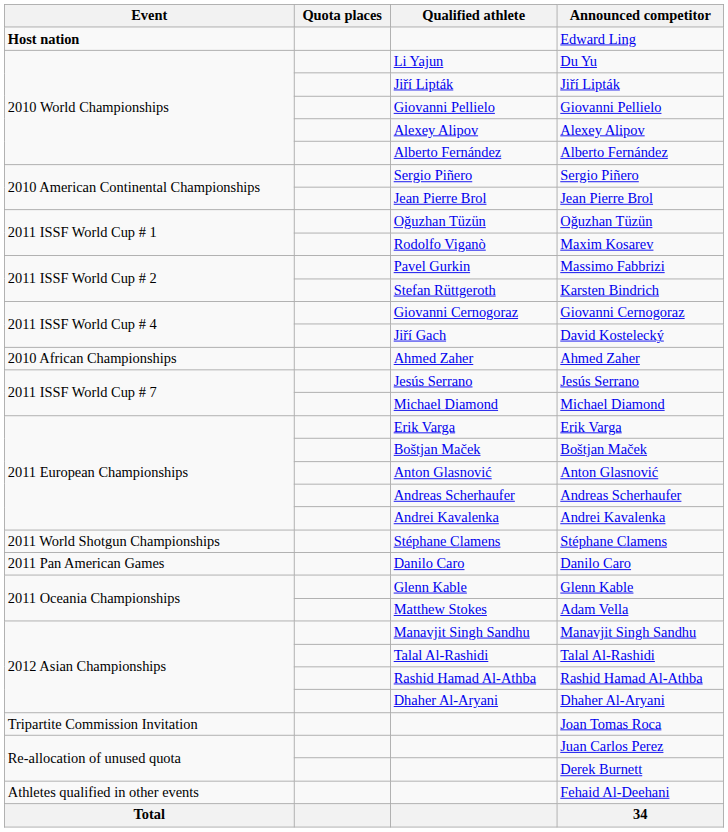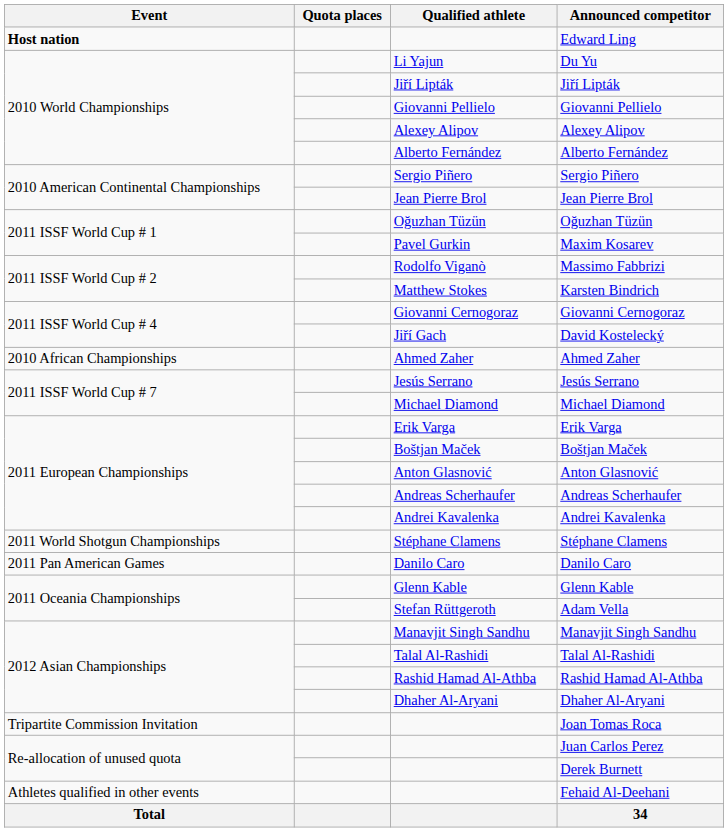(440, 244) Rodolfo Viganò -> (432, 244) Pavel Gurkin
(432, 267) Pavel Gurkin -> (440, 267) Rodolfo Viganò
(445, 289) Stefan Rüttgeroth -> (440, 289) Matthew Stokes
(440, 609) Matthew Stokes -> (445, 609) Stefan Rüttgeroth
